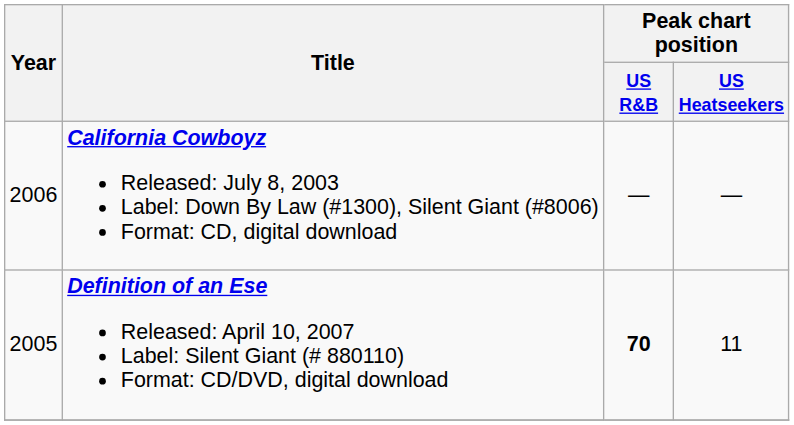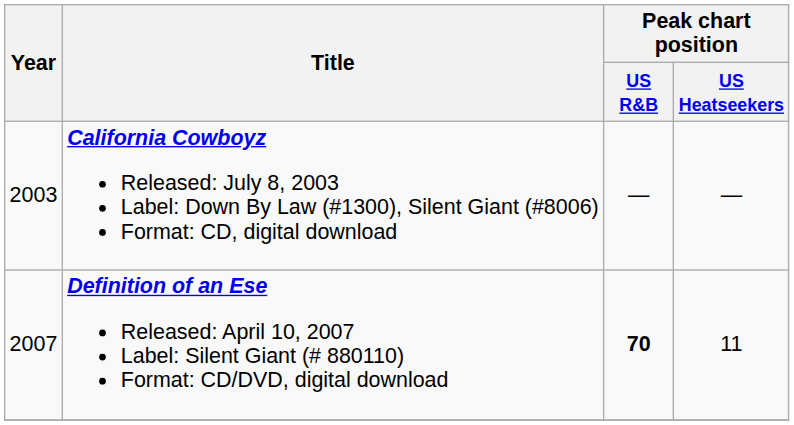(33, 195) 2006 -> (33, 195) 2003
(33, 344) 2005 -> (33, 344) 2007
